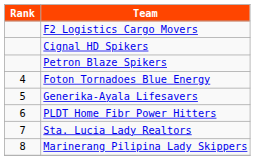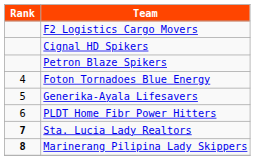(23, 130) normal -> (23, 130) bold
(23, 147) normal -> (23, 147) bold
